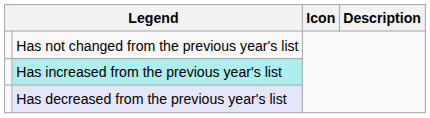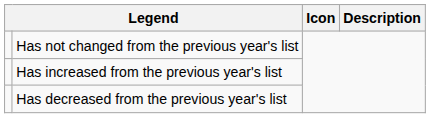(149, 72) paleturquoise background -> (149, 72) no background
(151, 99) lavender background -> (151, 99) no background
